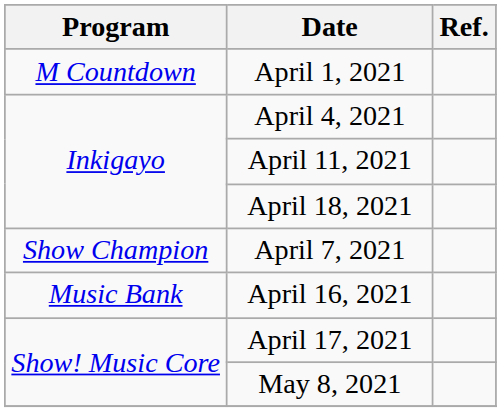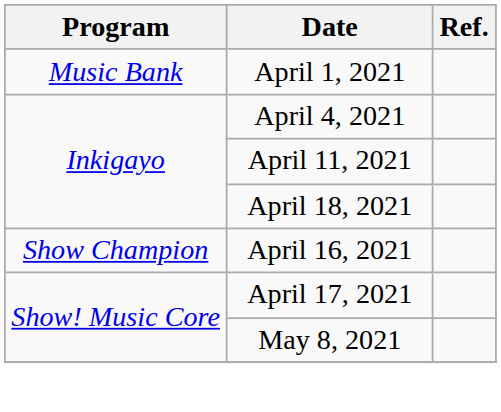(116, 71) M Countdown -> (116, 71) Music Bank
- row: (330, 250)
(116, 294) Music Bank -> (116, 250) Show Champion
